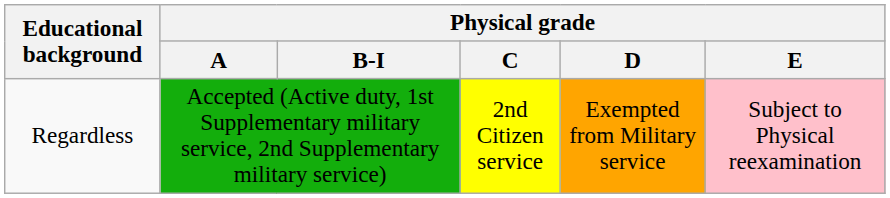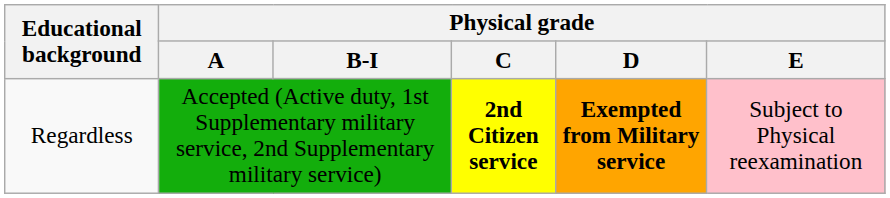(510, 135) normal -> (503, 135) bold
(633, 135) normal -> (631, 135) bold
